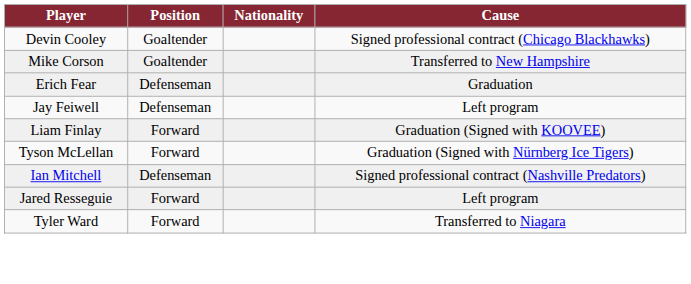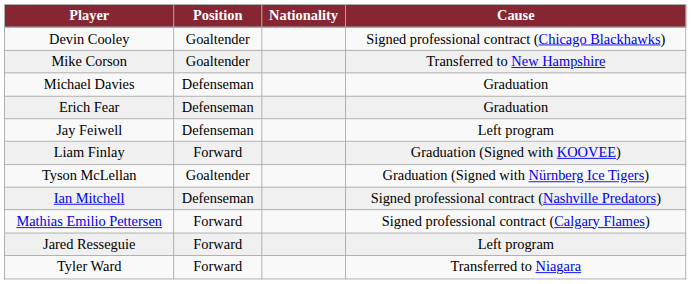+ row: (89, 84)
(175, 152) Forward -> (218, 175) Goaltender
+ row: (89, 221)
